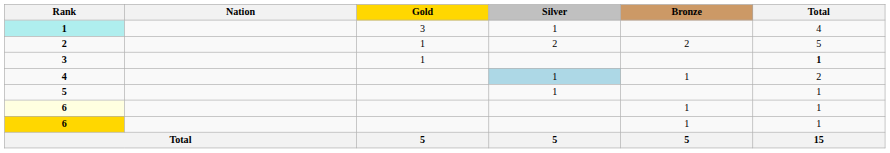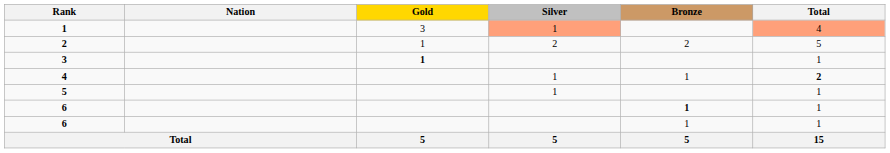(64, 28) paleturquoise background -> (64, 28) no background
(555, 28) no background -> (555, 28) lightsalmon background
(819, 28) no background -> (819, 28) lightsalmon background
(423, 60) normal -> (423, 60) bold
(819, 60) bold -> (819, 60) normal
(555, 76) lightblue background -> (555, 76) no background
(819, 76) normal -> (819, 76) bold
(64, 108) lightyellow background -> (64, 108) no background
(687, 108) normal -> (687, 108) bold
(64, 124) gold background -> (64, 124) no background
